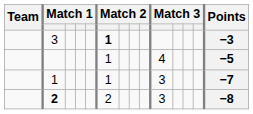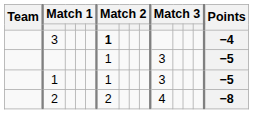(227, 39) −3 -> (227, 39) −4
(162, 59) 4 -> (162, 59) 3
(227, 79) −7 -> (227, 79) −5
(54, 99) bold -> (54, 99) normal
(162, 99) 3 -> (162, 99) 4
